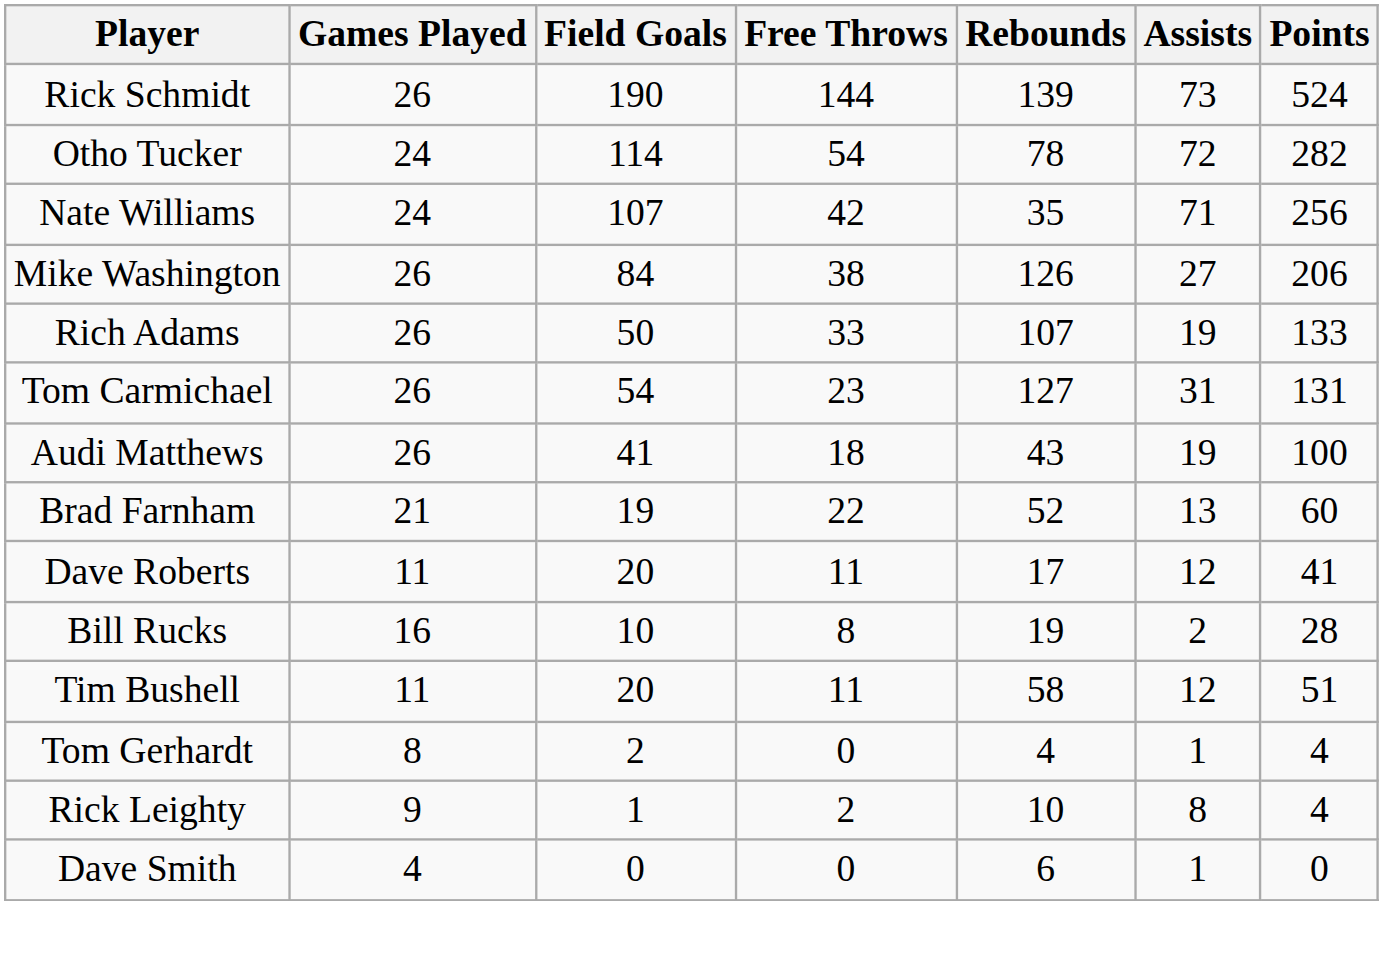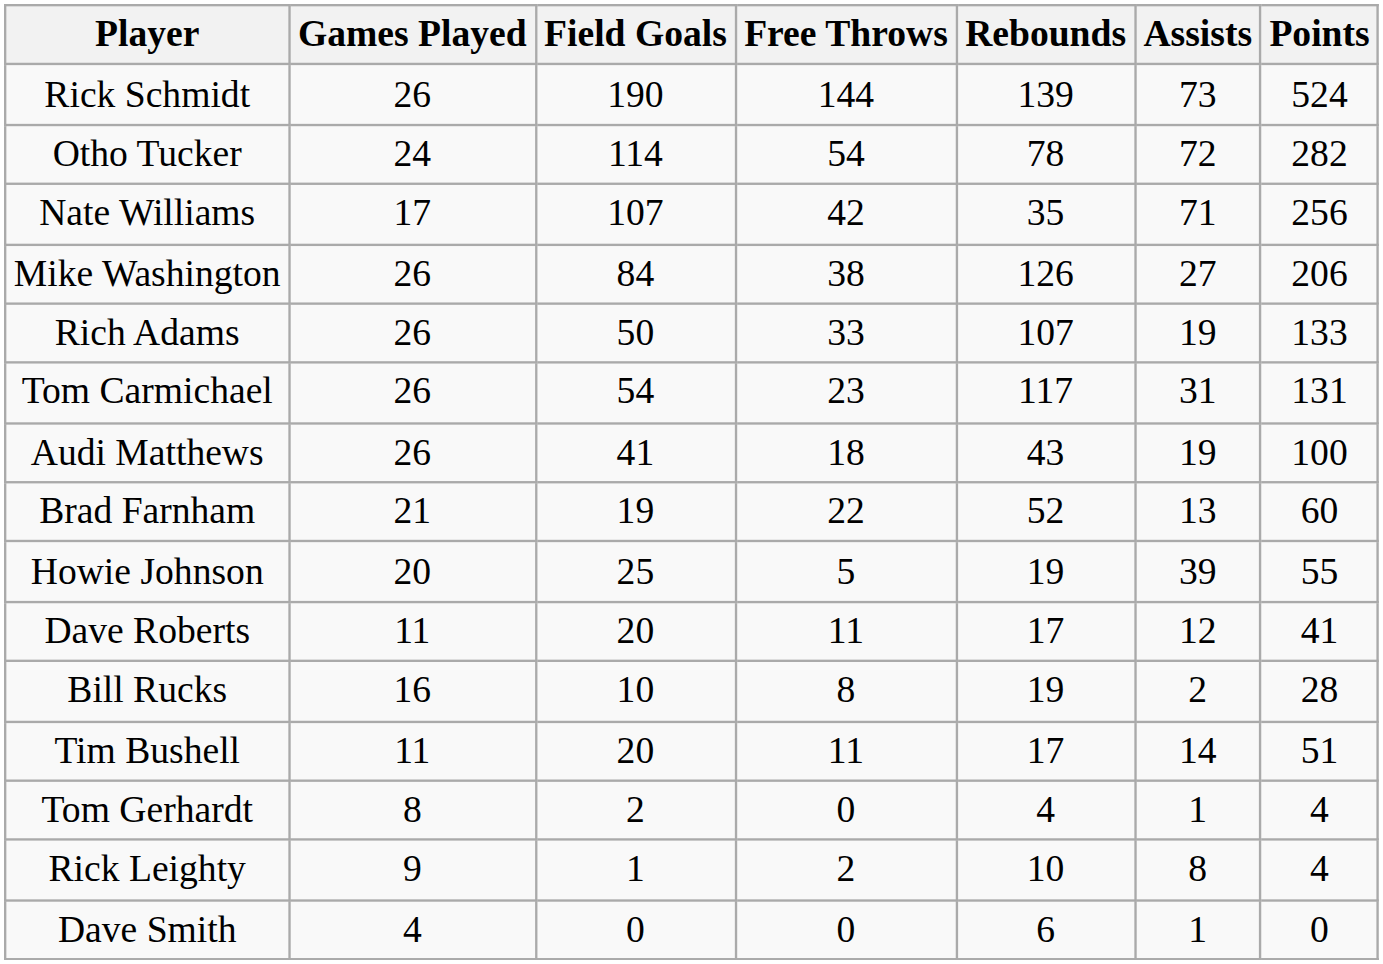(412, 213) 24 -> (412, 213) 17
(1046, 392) 127 -> (1046, 392) 117
+ row: (147, 570)
(1046, 690) 58 -> (1046, 749) 17
(1198, 690) 12 -> (1198, 749) 14
